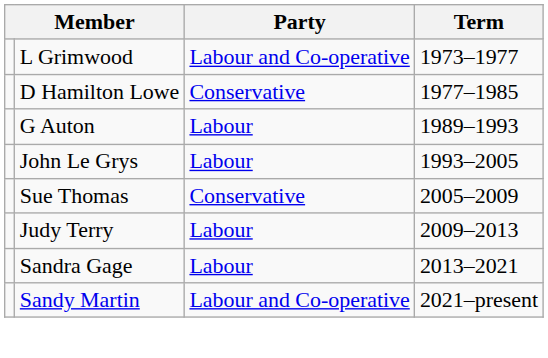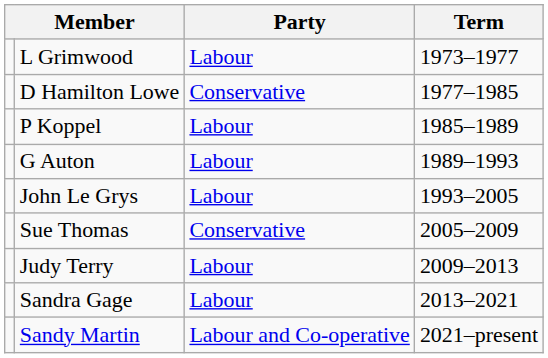(300, 56) Labour and Co-operative -> (221, 56) Labour
+ row: (61, 126)
